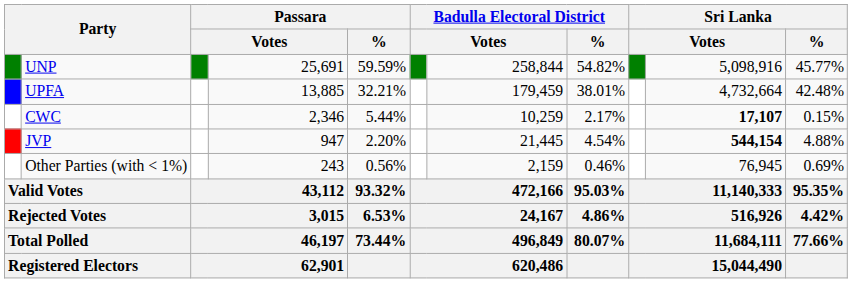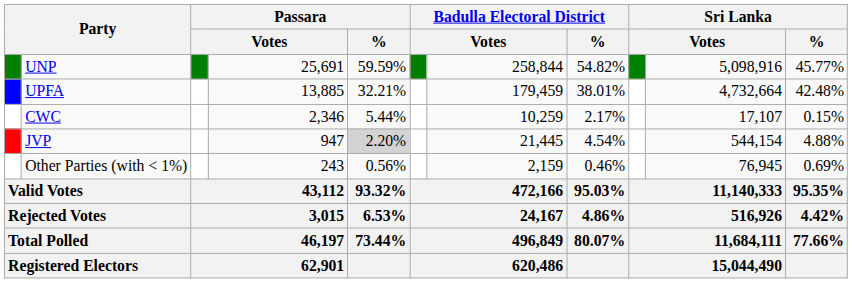(760, 116) bold -> (760, 116) normal
(386, 141) no background -> (386, 141) lightgrey background
(757, 141) bold -> (757, 141) normal
